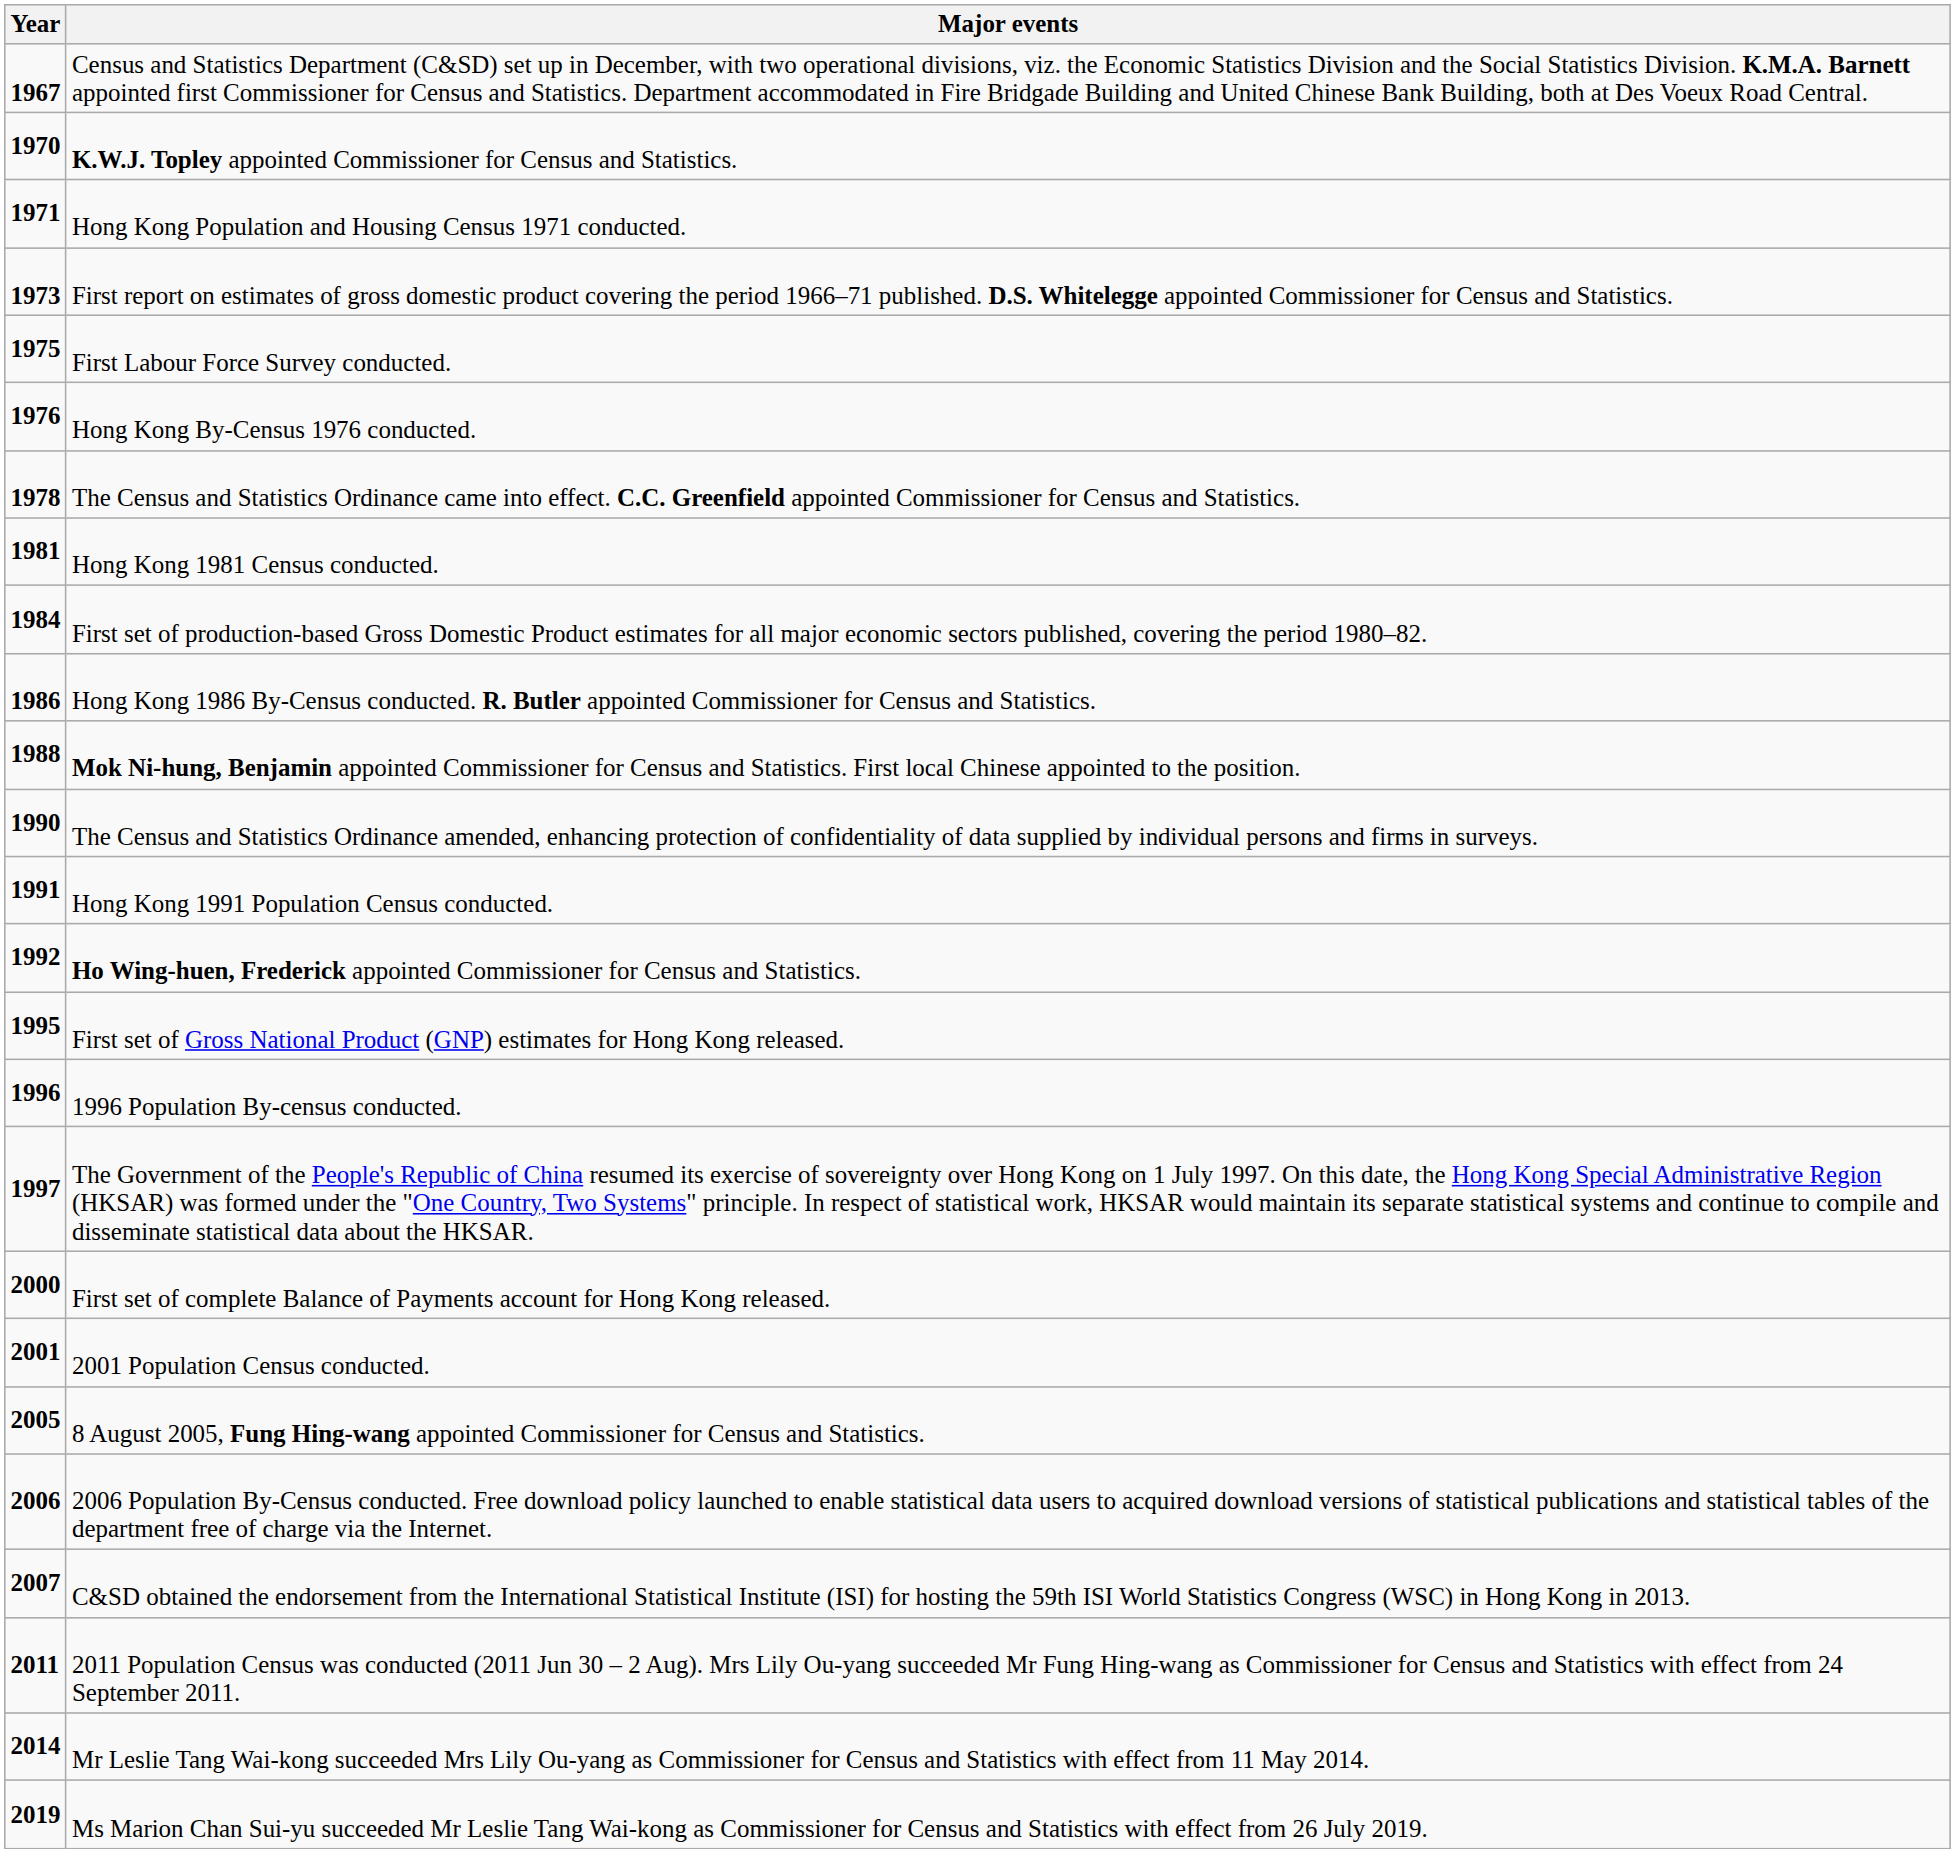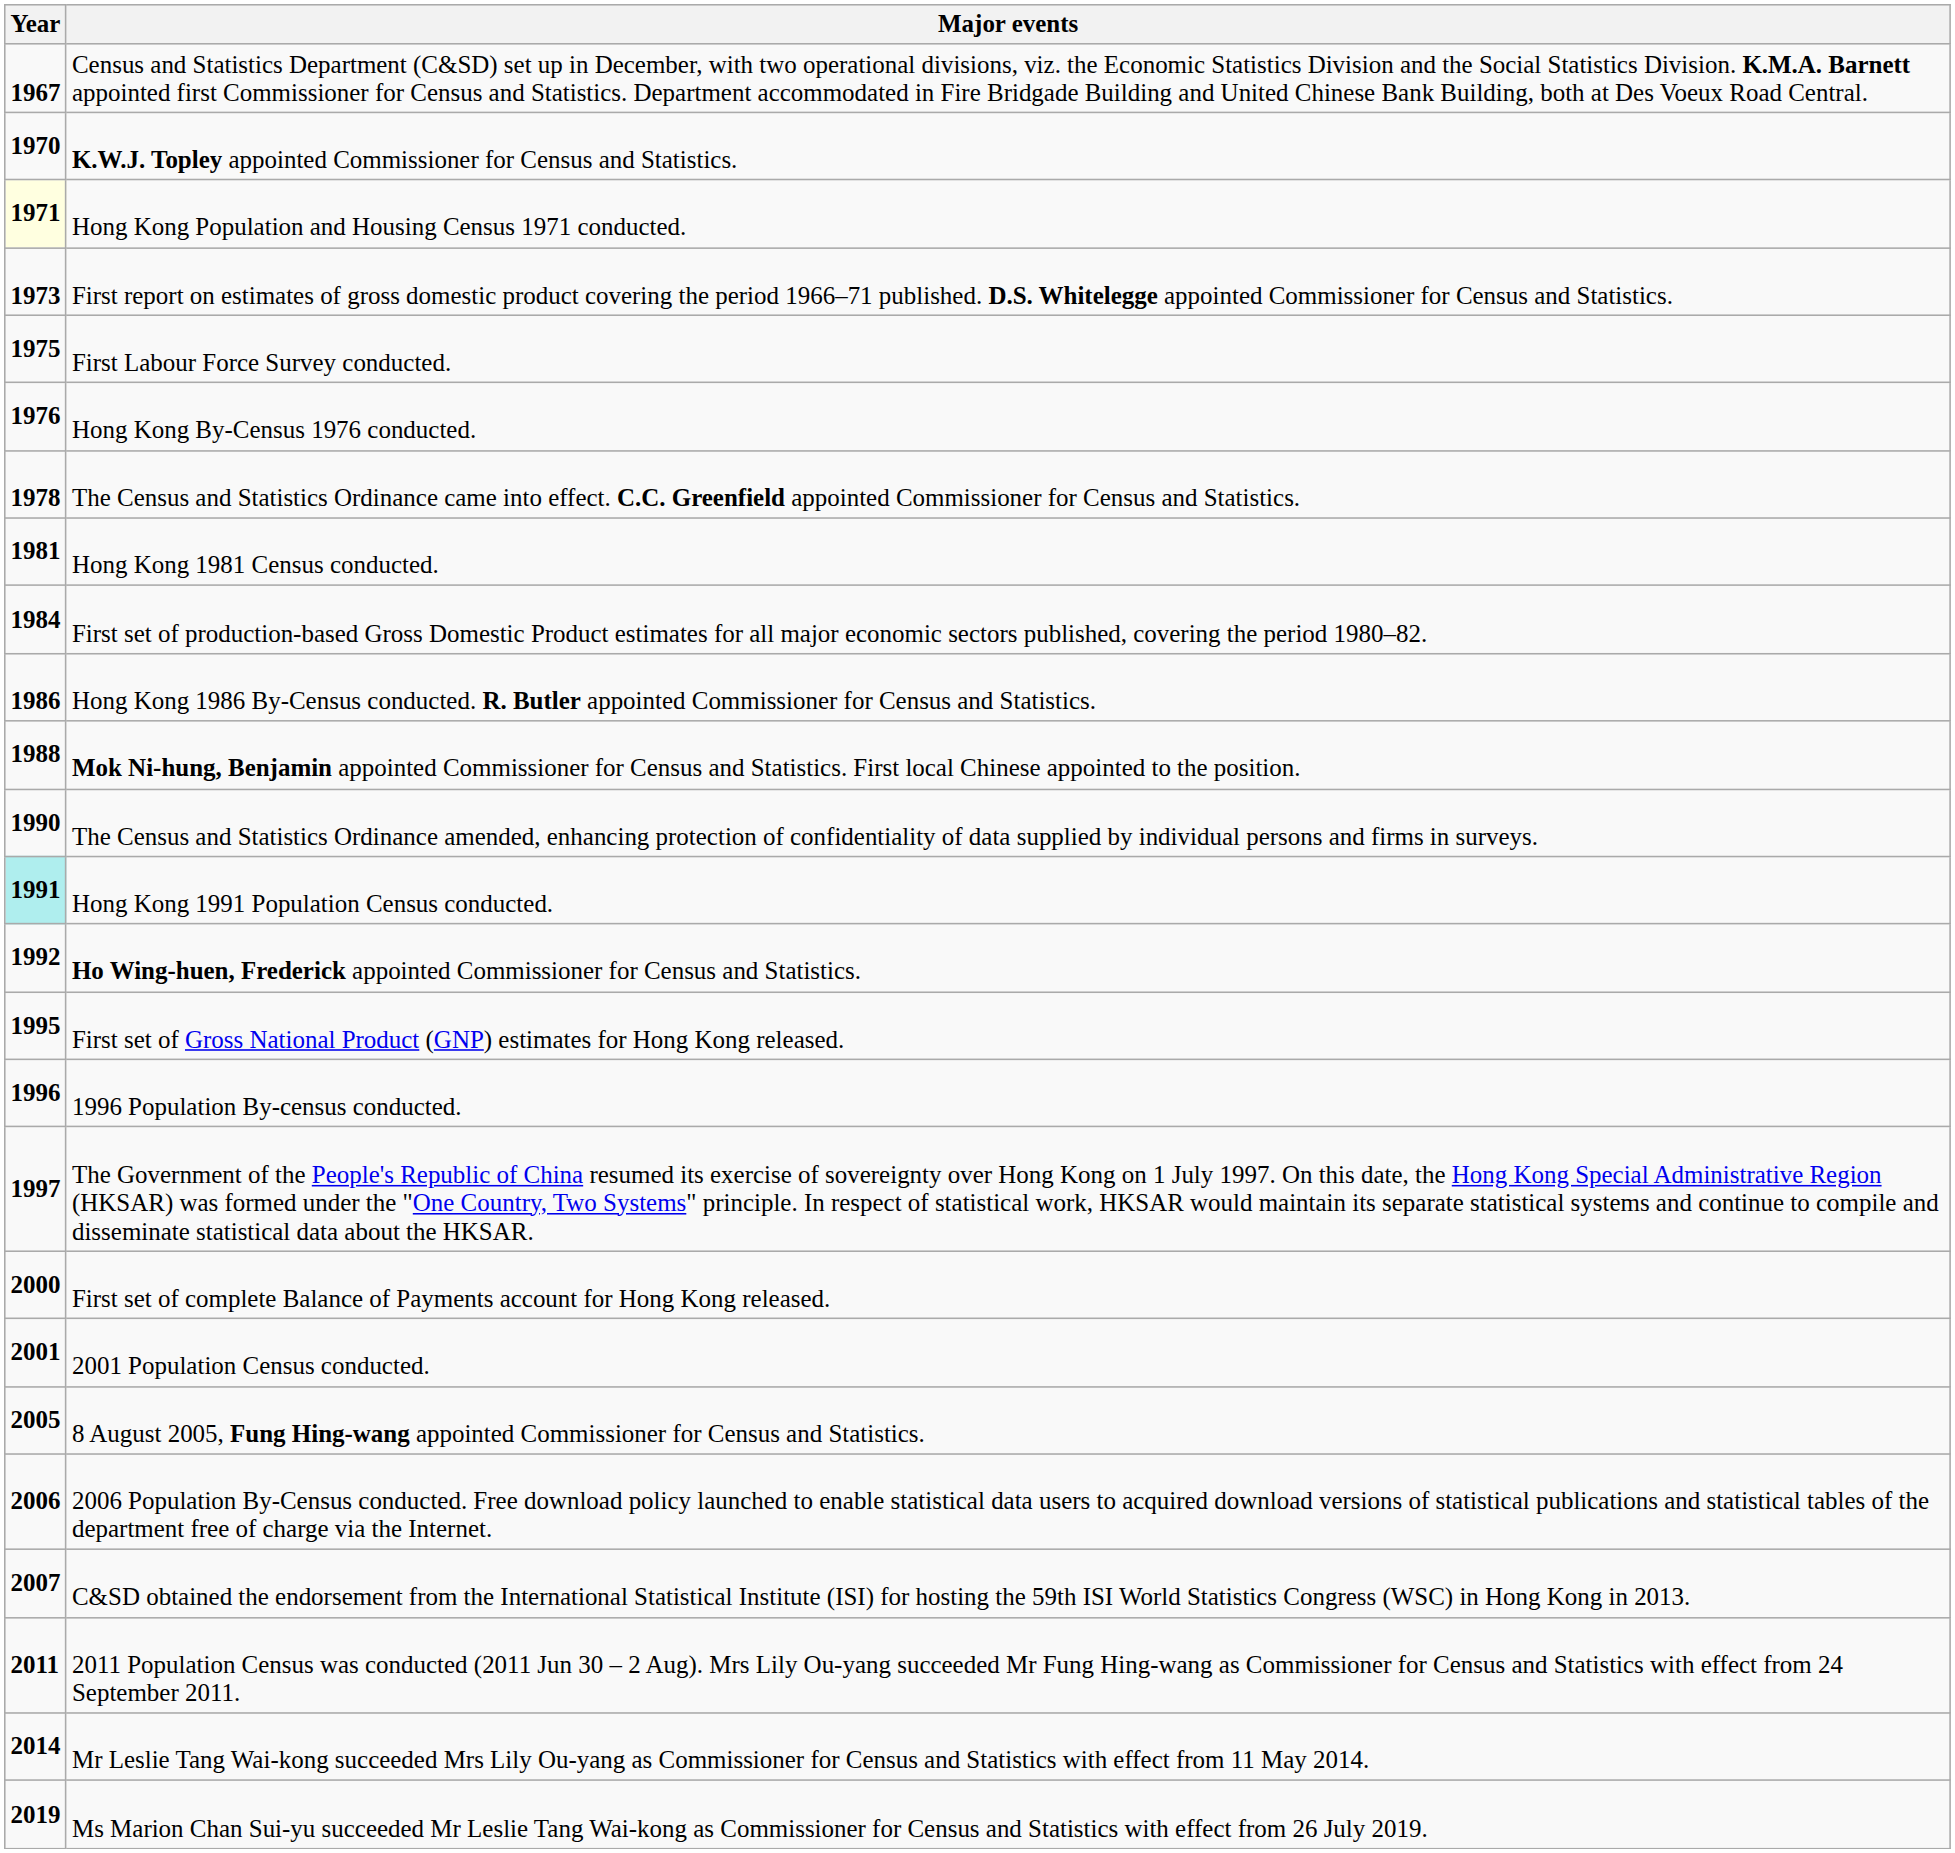(35, 213) no background -> (35, 213) lightyellow background
(35, 889) no background -> (35, 889) paleturquoise background
